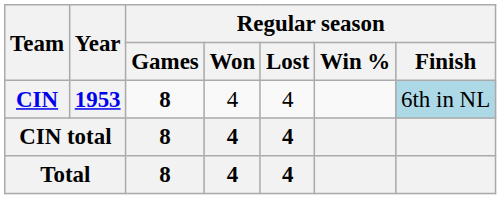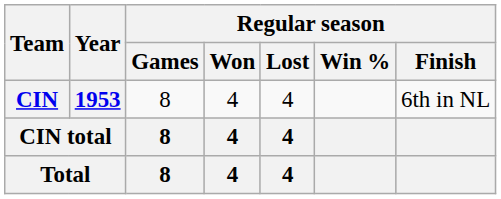(165, 99) bold -> (165, 99) normal
(446, 99) lightblue background -> (446, 99) no background
